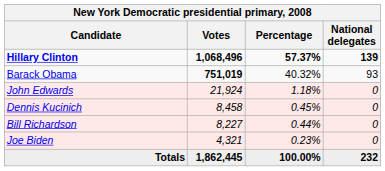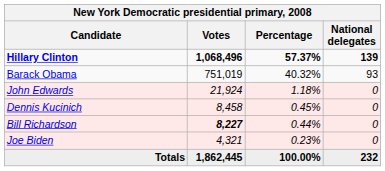(223, 74) bold -> (223, 74) normal
(229, 124) normal -> (229, 124) bold
